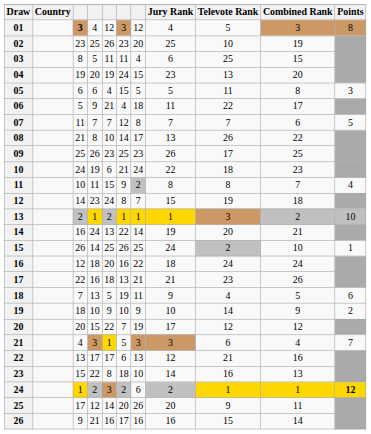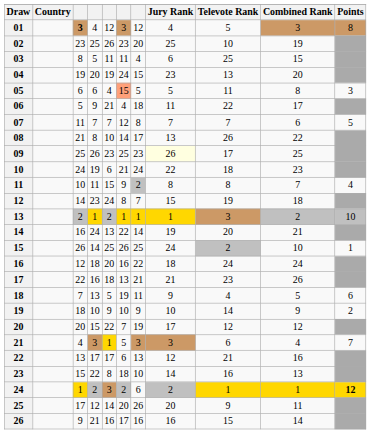(124, 91) no background -> (124, 91) lightsalmon background
(170, 153) no background -> (170, 153) lightyellow background
